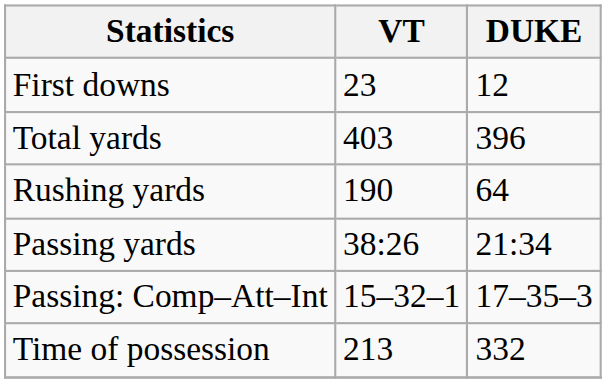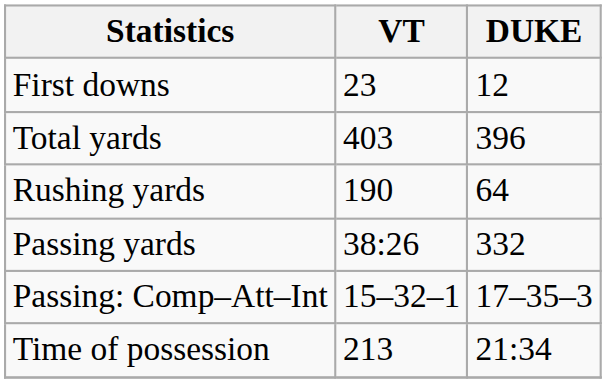(514, 243) 21:34 -> (501, 243) 332
(501, 349) 332 -> (514, 349) 21:34
